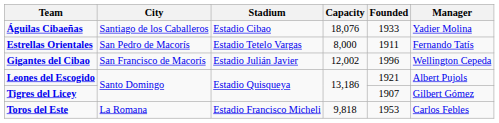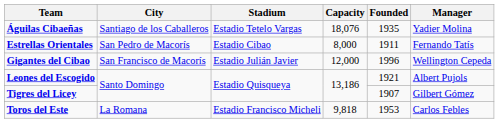(242, 28) Estadio Cibao -> (258, 28) Estadio Tetelo Vargas
(389, 28) 1933 -> (389, 28) 1935
(258, 45) Estadio Tetelo Vargas -> (242, 45) Estadio Cibao
(345, 61) 12,002 -> (345, 61) 12,000
